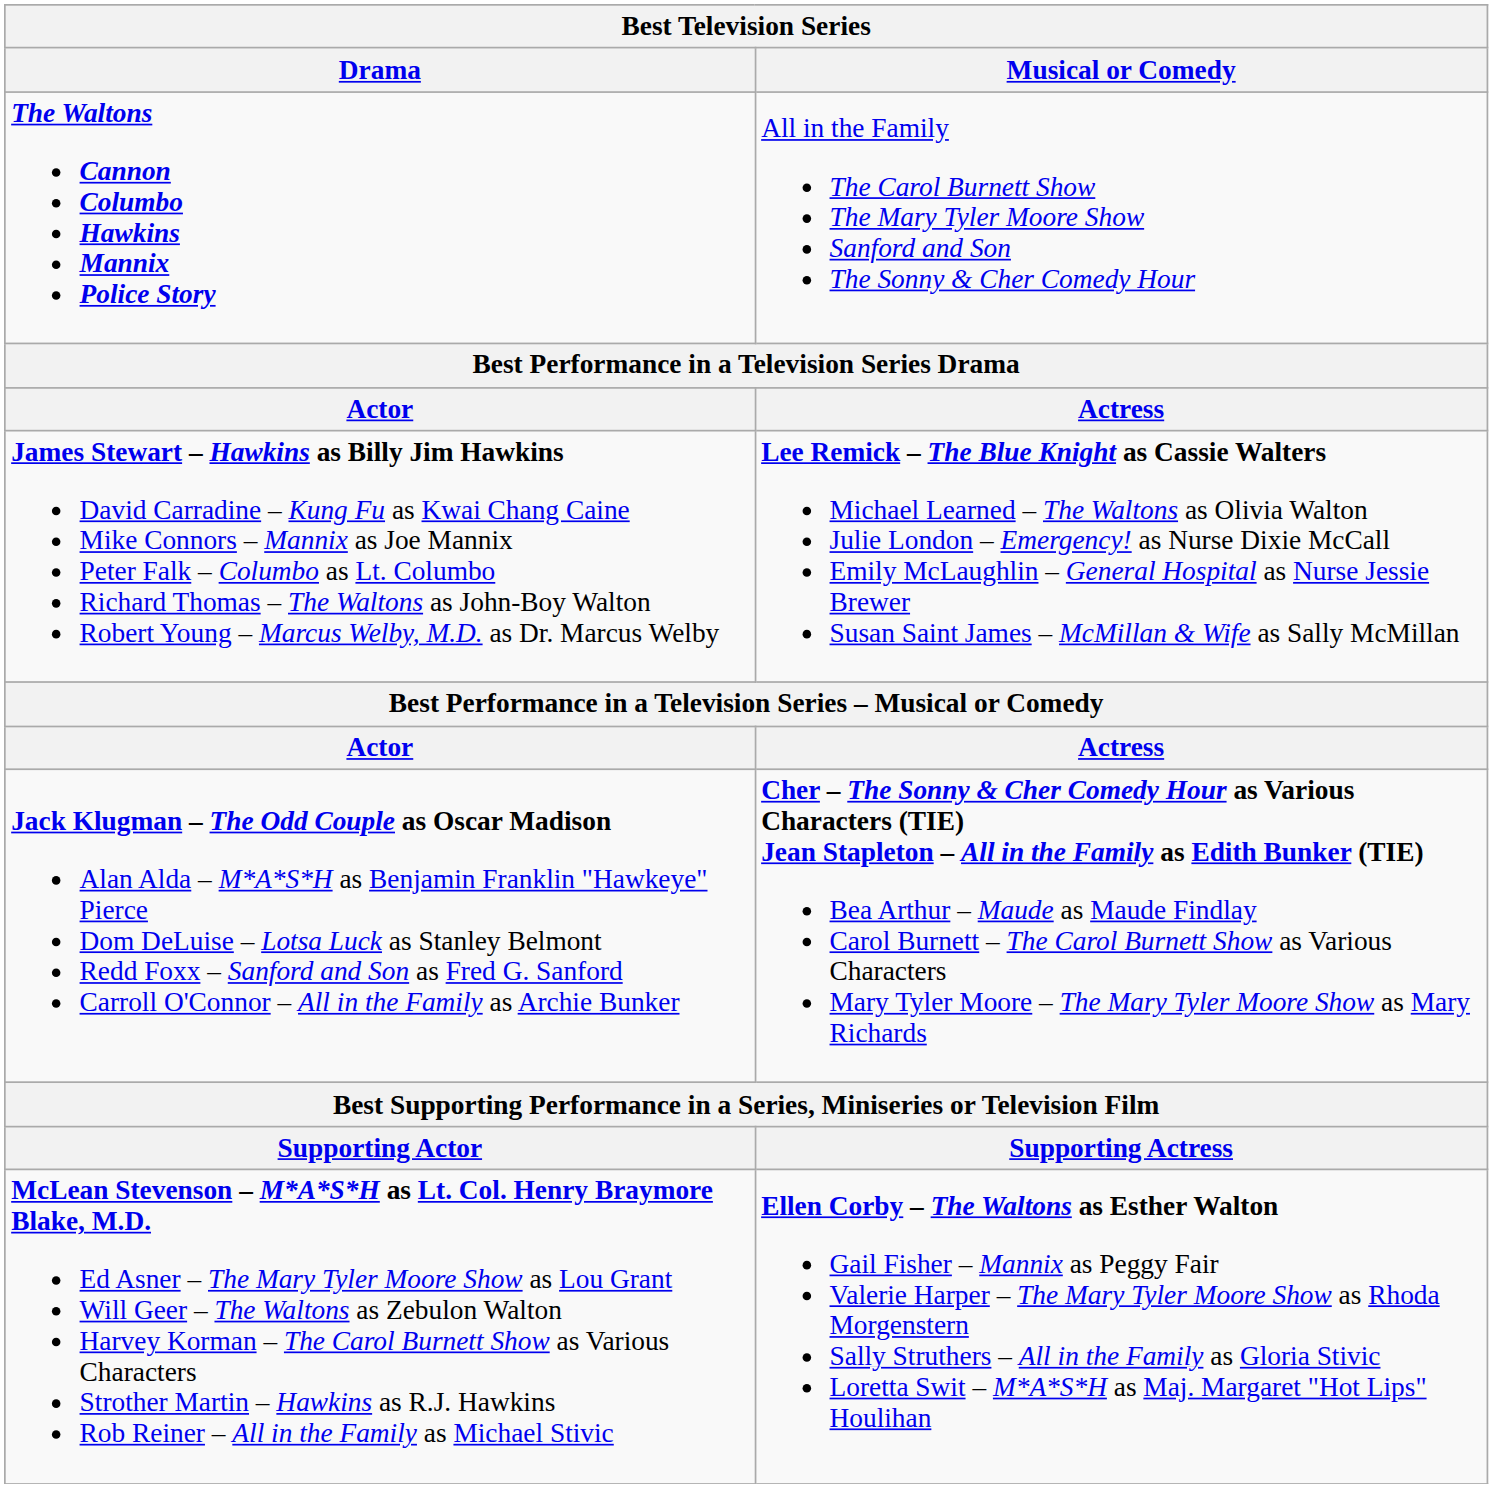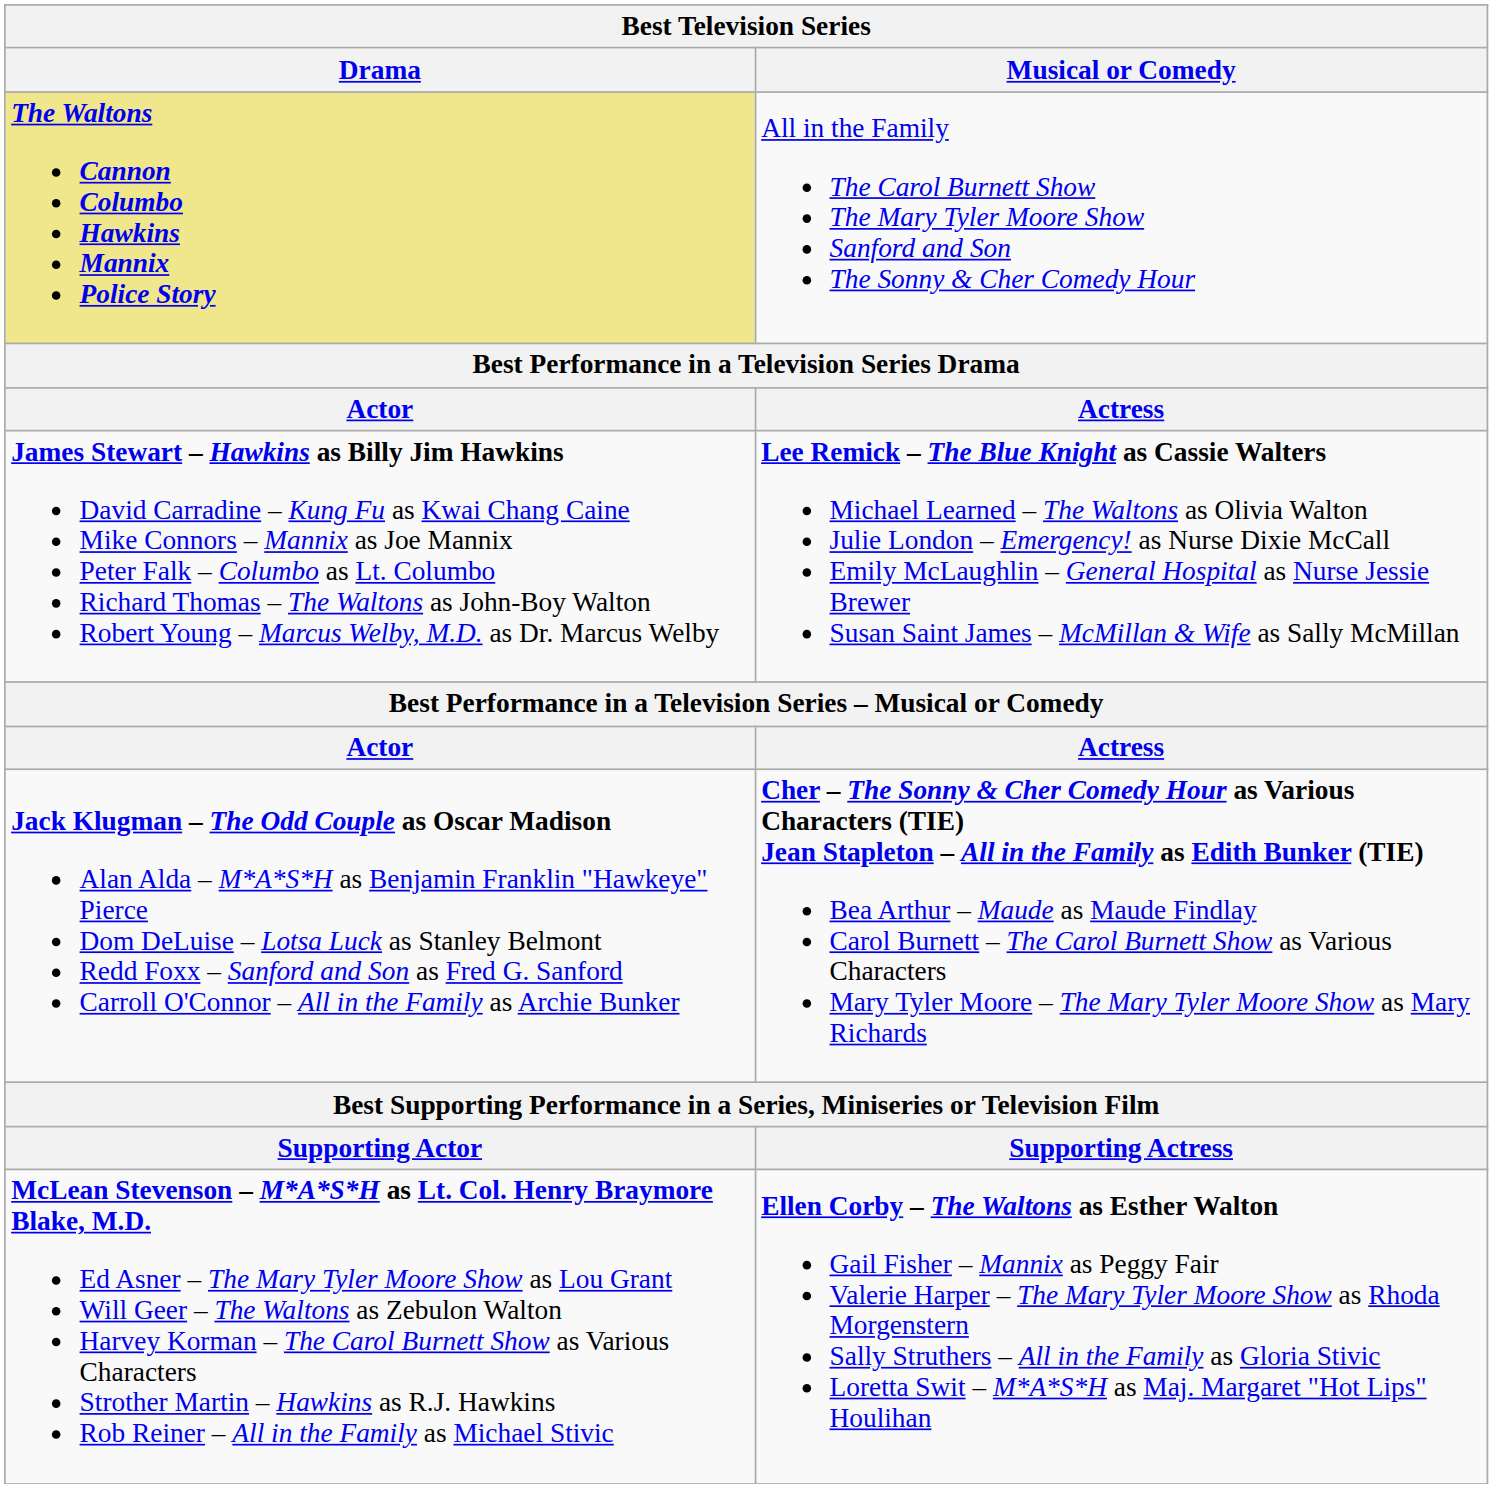(380, 204) no background -> (380, 204) khaki background
